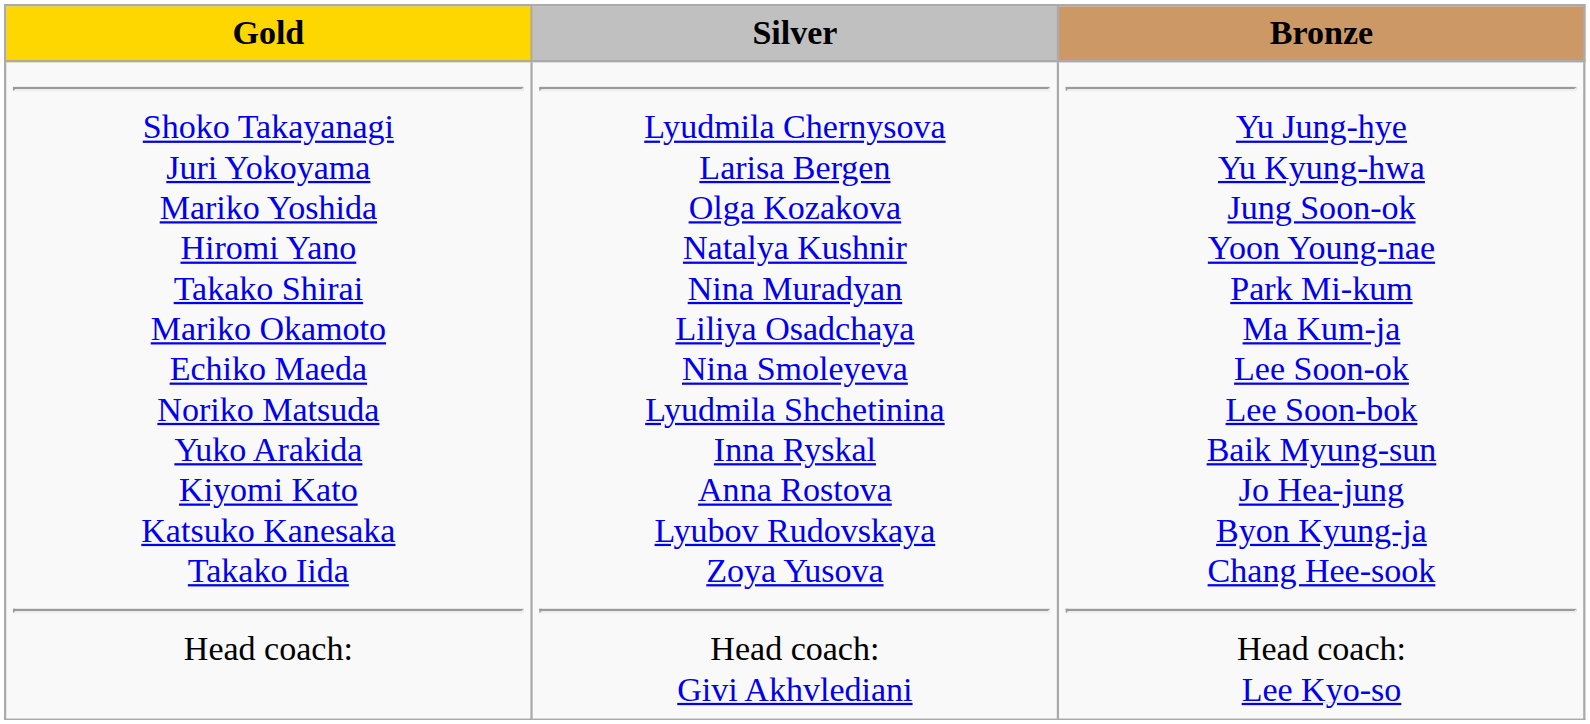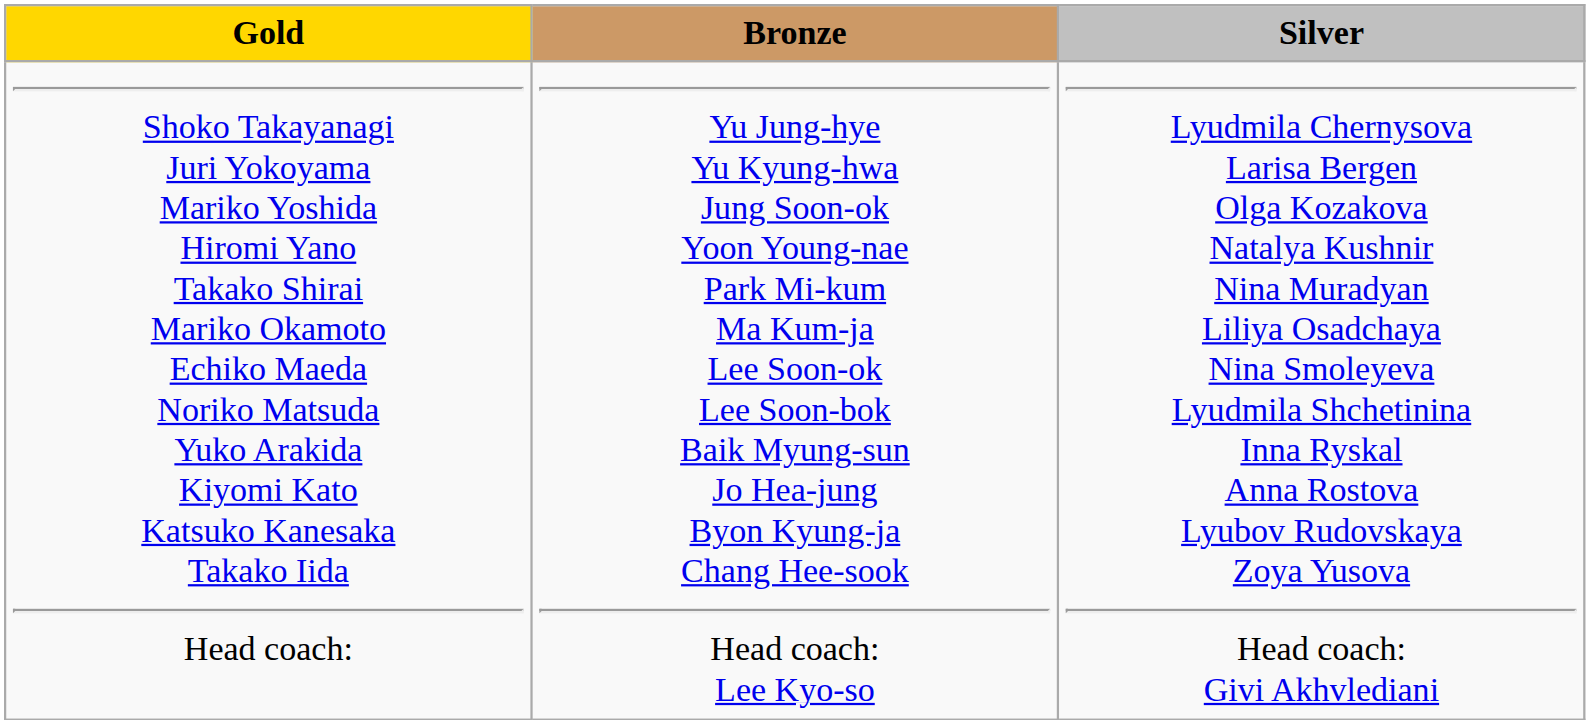columns swapped: (795, 32) <-> (1321, 32)
